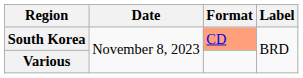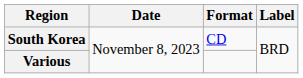(216, 38) lightsalmon background -> (216, 38) no background
